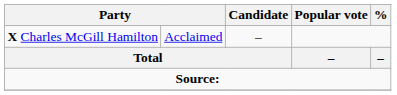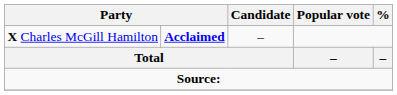(193, 36) normal -> (194, 36) bold
